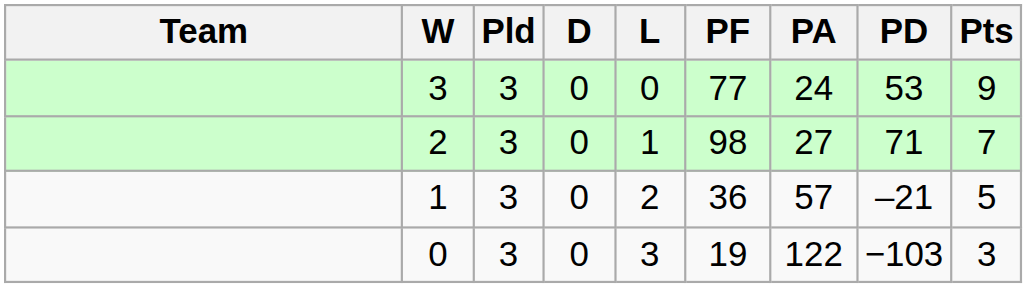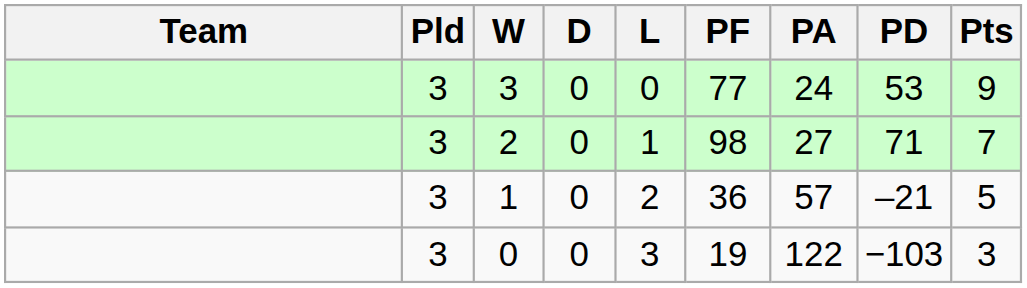columns swapped: (509, 32) <-> (438, 32)
